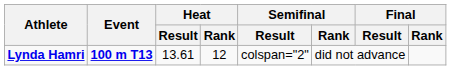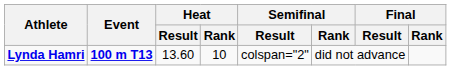(178, 55) 13.61 -> (178, 55) 13.60
(219, 55) 12 -> (219, 55) 10
